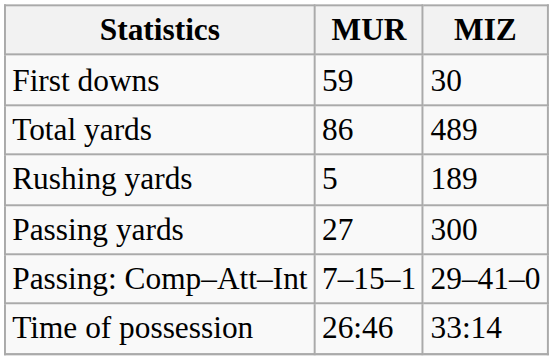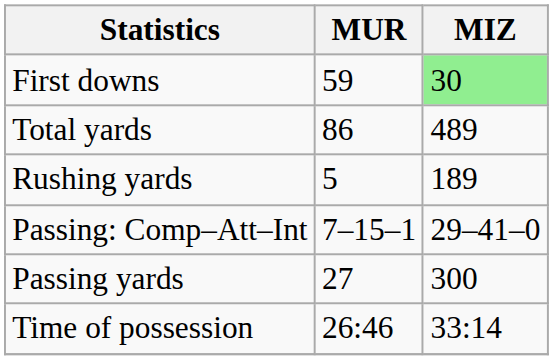(446, 79) no background -> (446, 79) lightgreen background
rows swapped: (98, 228) <-> (160, 278)
